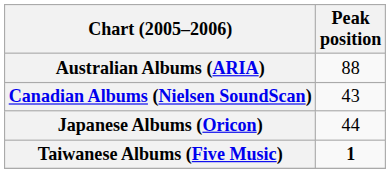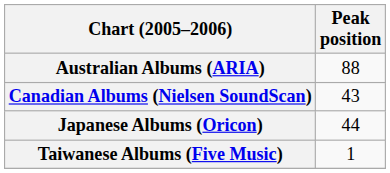(351, 153) bold -> (351, 153) normal
